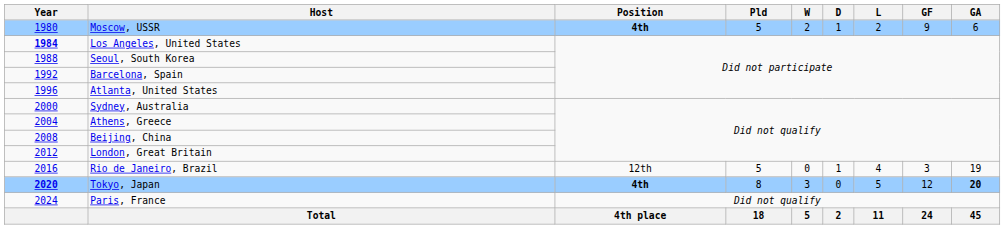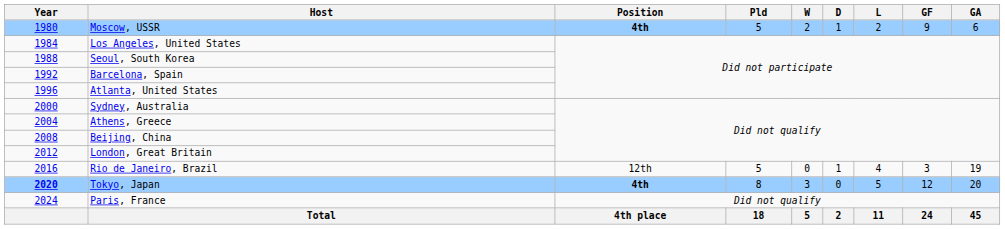(46, 44) bold -> (46, 44) normal
(976, 185) bold -> (976, 185) normal
